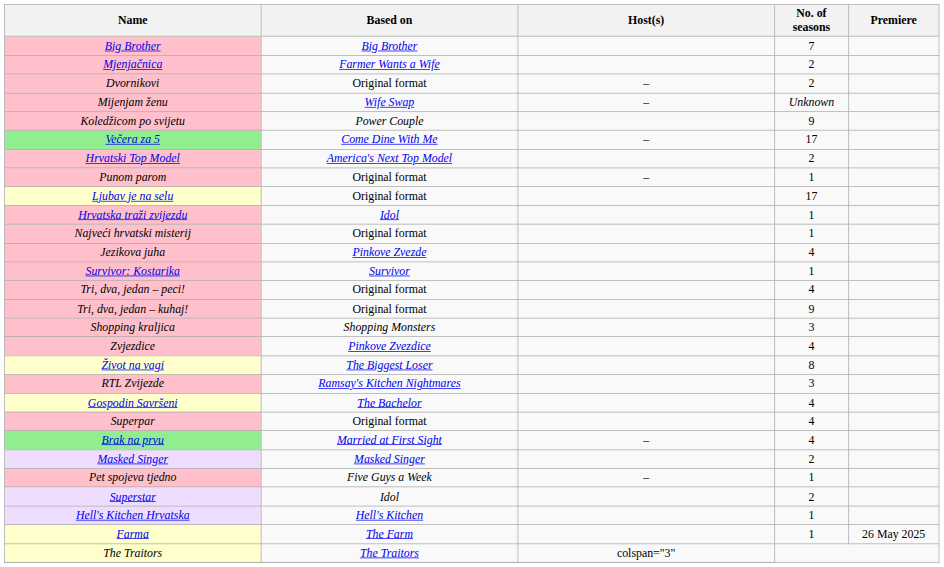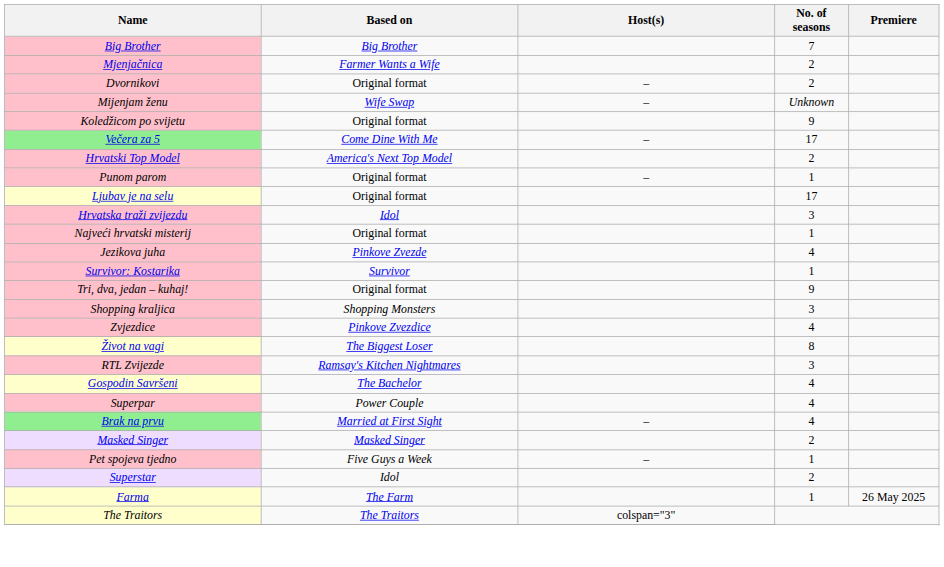(389, 121) Power Couple -> (389, 121) Original format
(811, 214) 1 -> (811, 214) 3
- row: (133, 290)
(389, 421) Original format -> (389, 402) Power Couple
- row: (133, 515)
